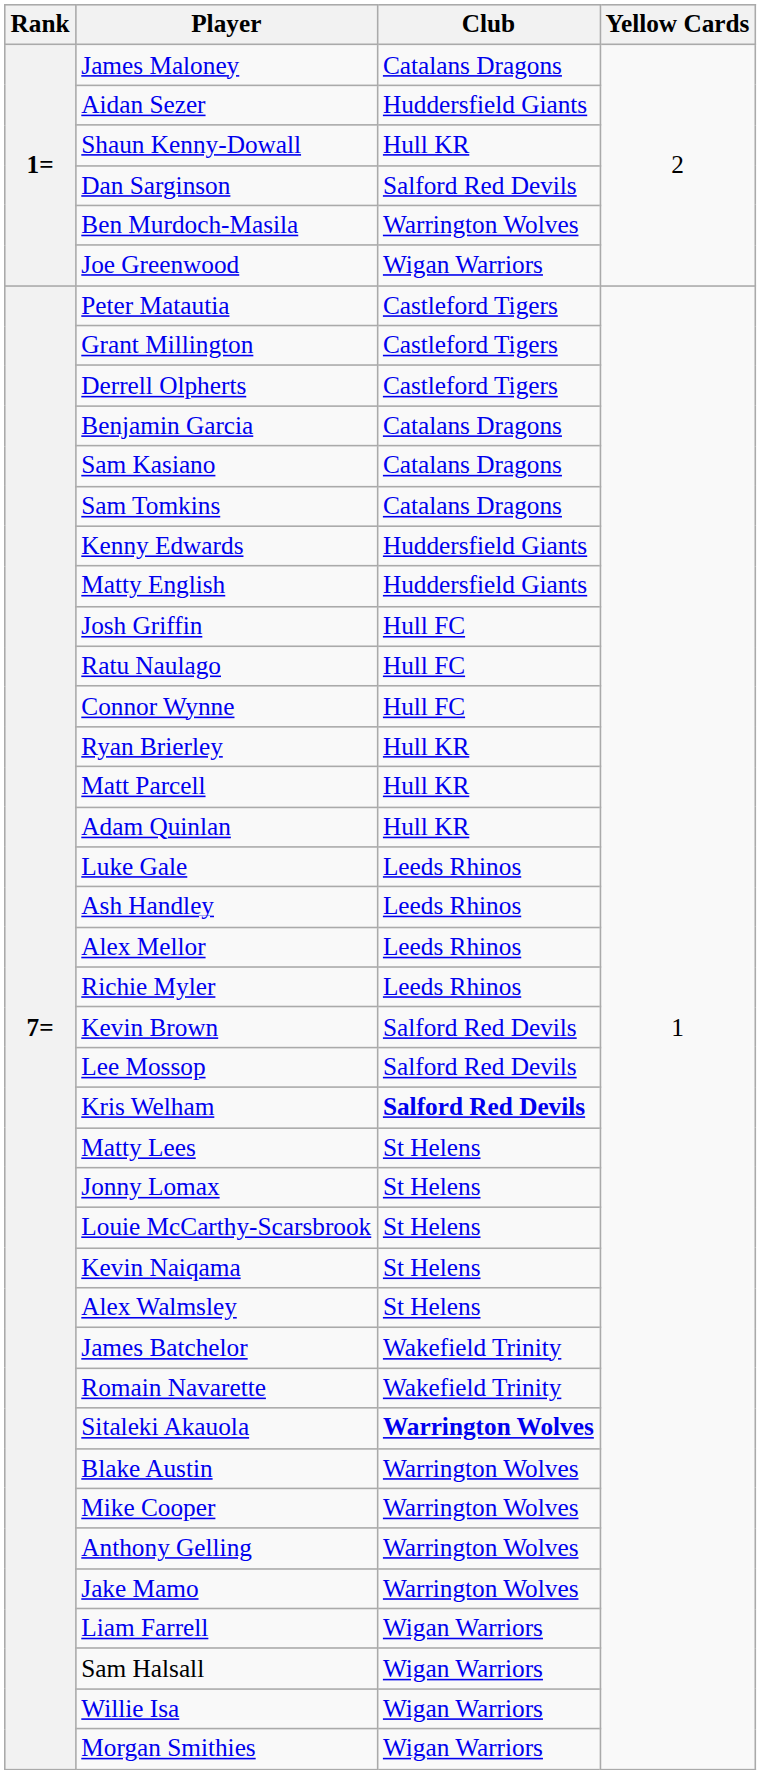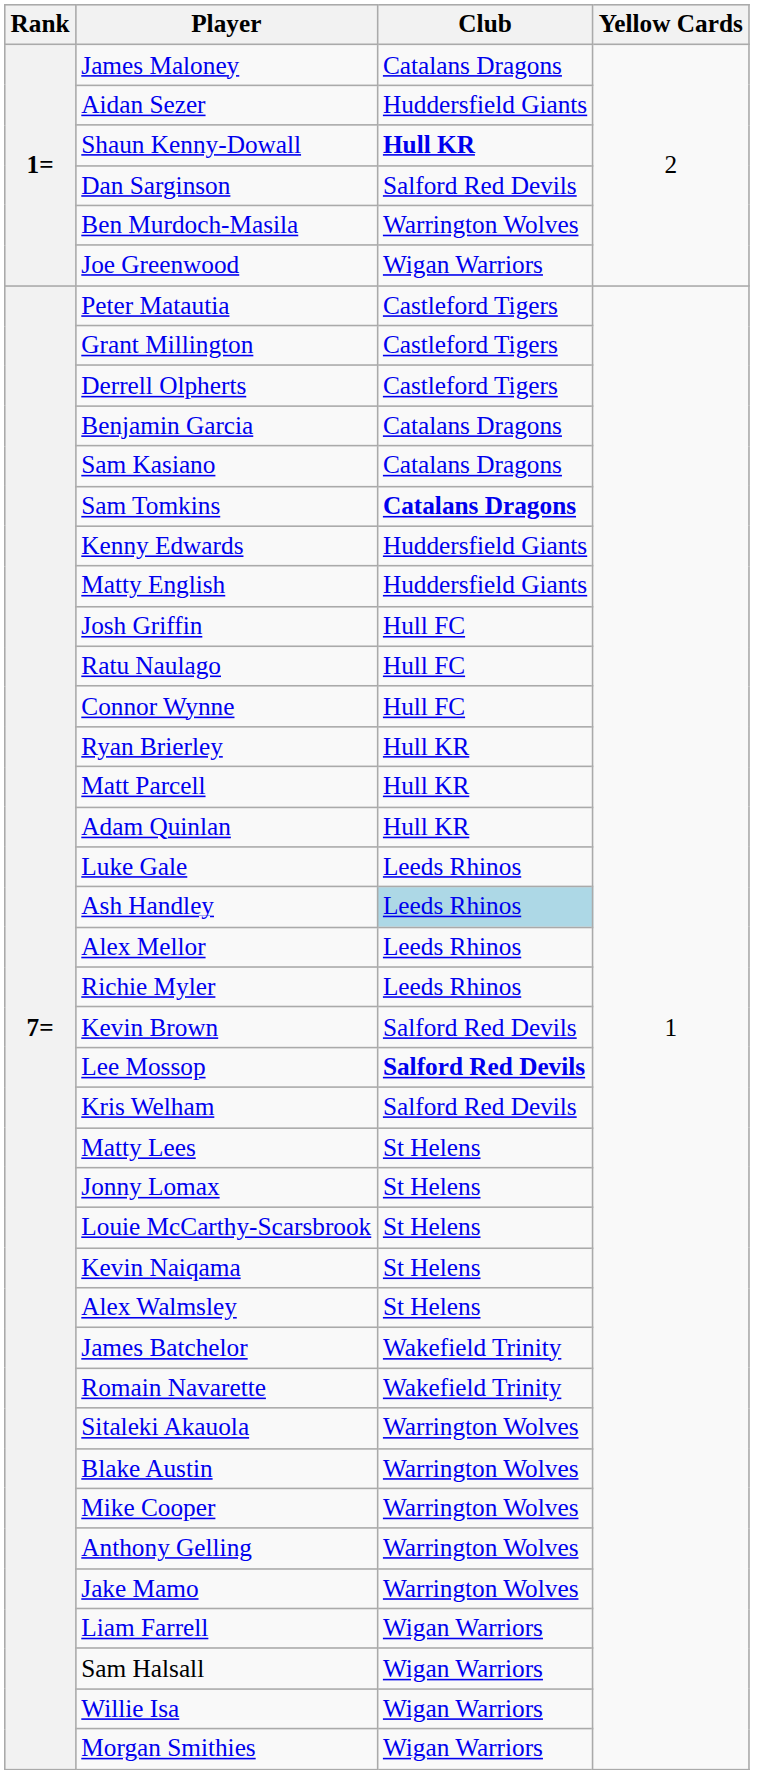(426, 144) normal -> (429, 144) bold
(472, 505) normal -> (479, 505) bold
(452, 906) no background -> (452, 906) lightblue background
(480, 1066) normal -> (484, 1066) bold
(484, 1107) bold -> (480, 1107) normal
(488, 1427) bold -> (481, 1427) normal
